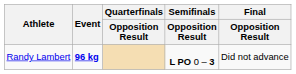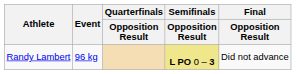(87, 57) bold -> (86, 57) normal
(192, 62) no background -> (192, 62) khaki background
